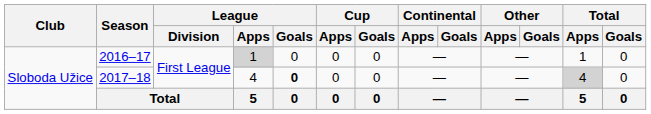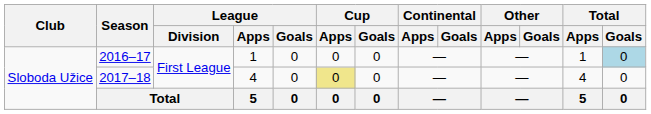(253, 57) lightgrey background -> (253, 57) no background
(624, 57) no background -> (624, 57) lightblue background
(294, 78) bold -> (294, 78) normal
(336, 78) no background -> (336, 78) khaki background
(583, 78) lightgrey background -> (583, 78) no background
